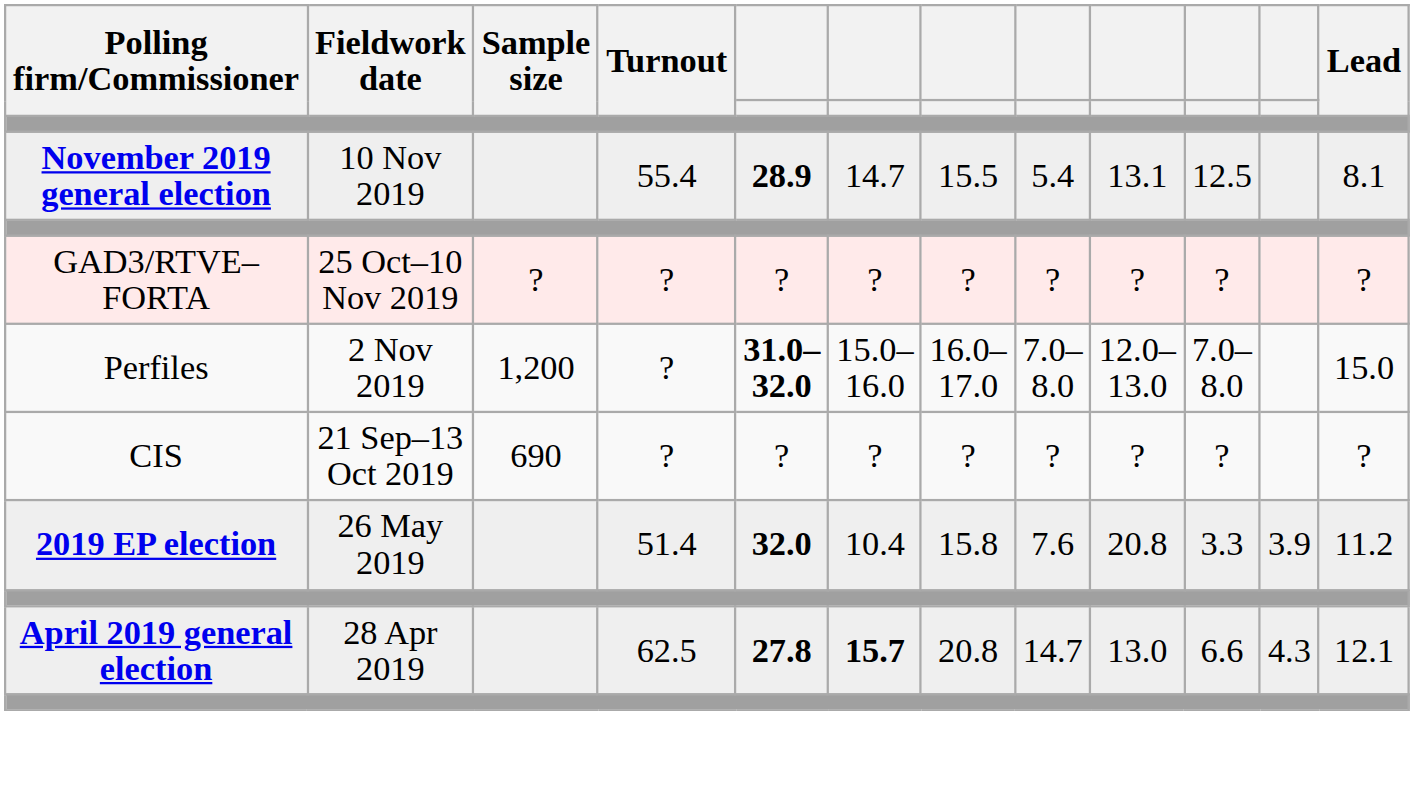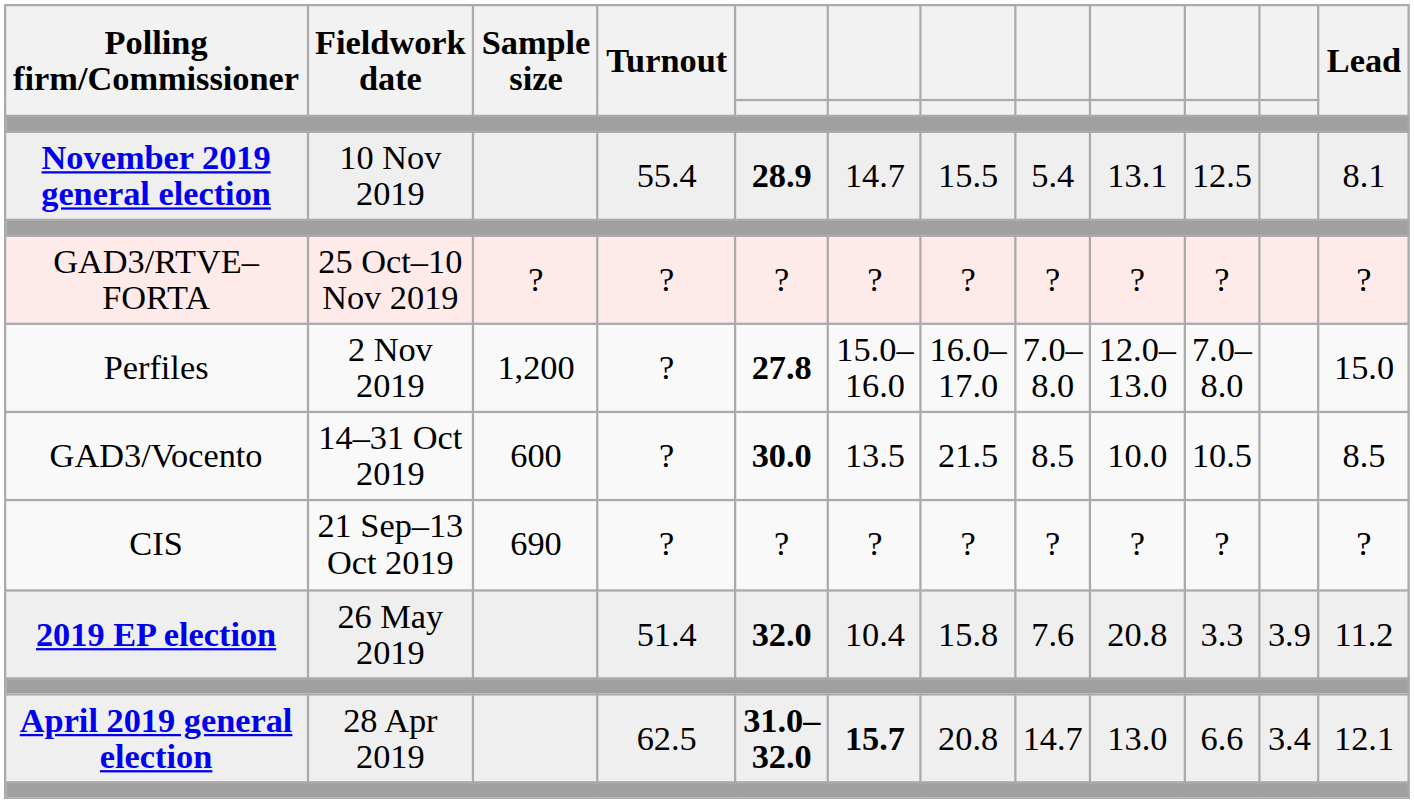(782, 368) 31.0– 32.0 -> (782, 368) 27.8
+ row: (156, 456)
(782, 648) 27.8 -> (782, 737) 31.0– 32.0
(1289, 648) 4.3 -> (1289, 737) 3.4
